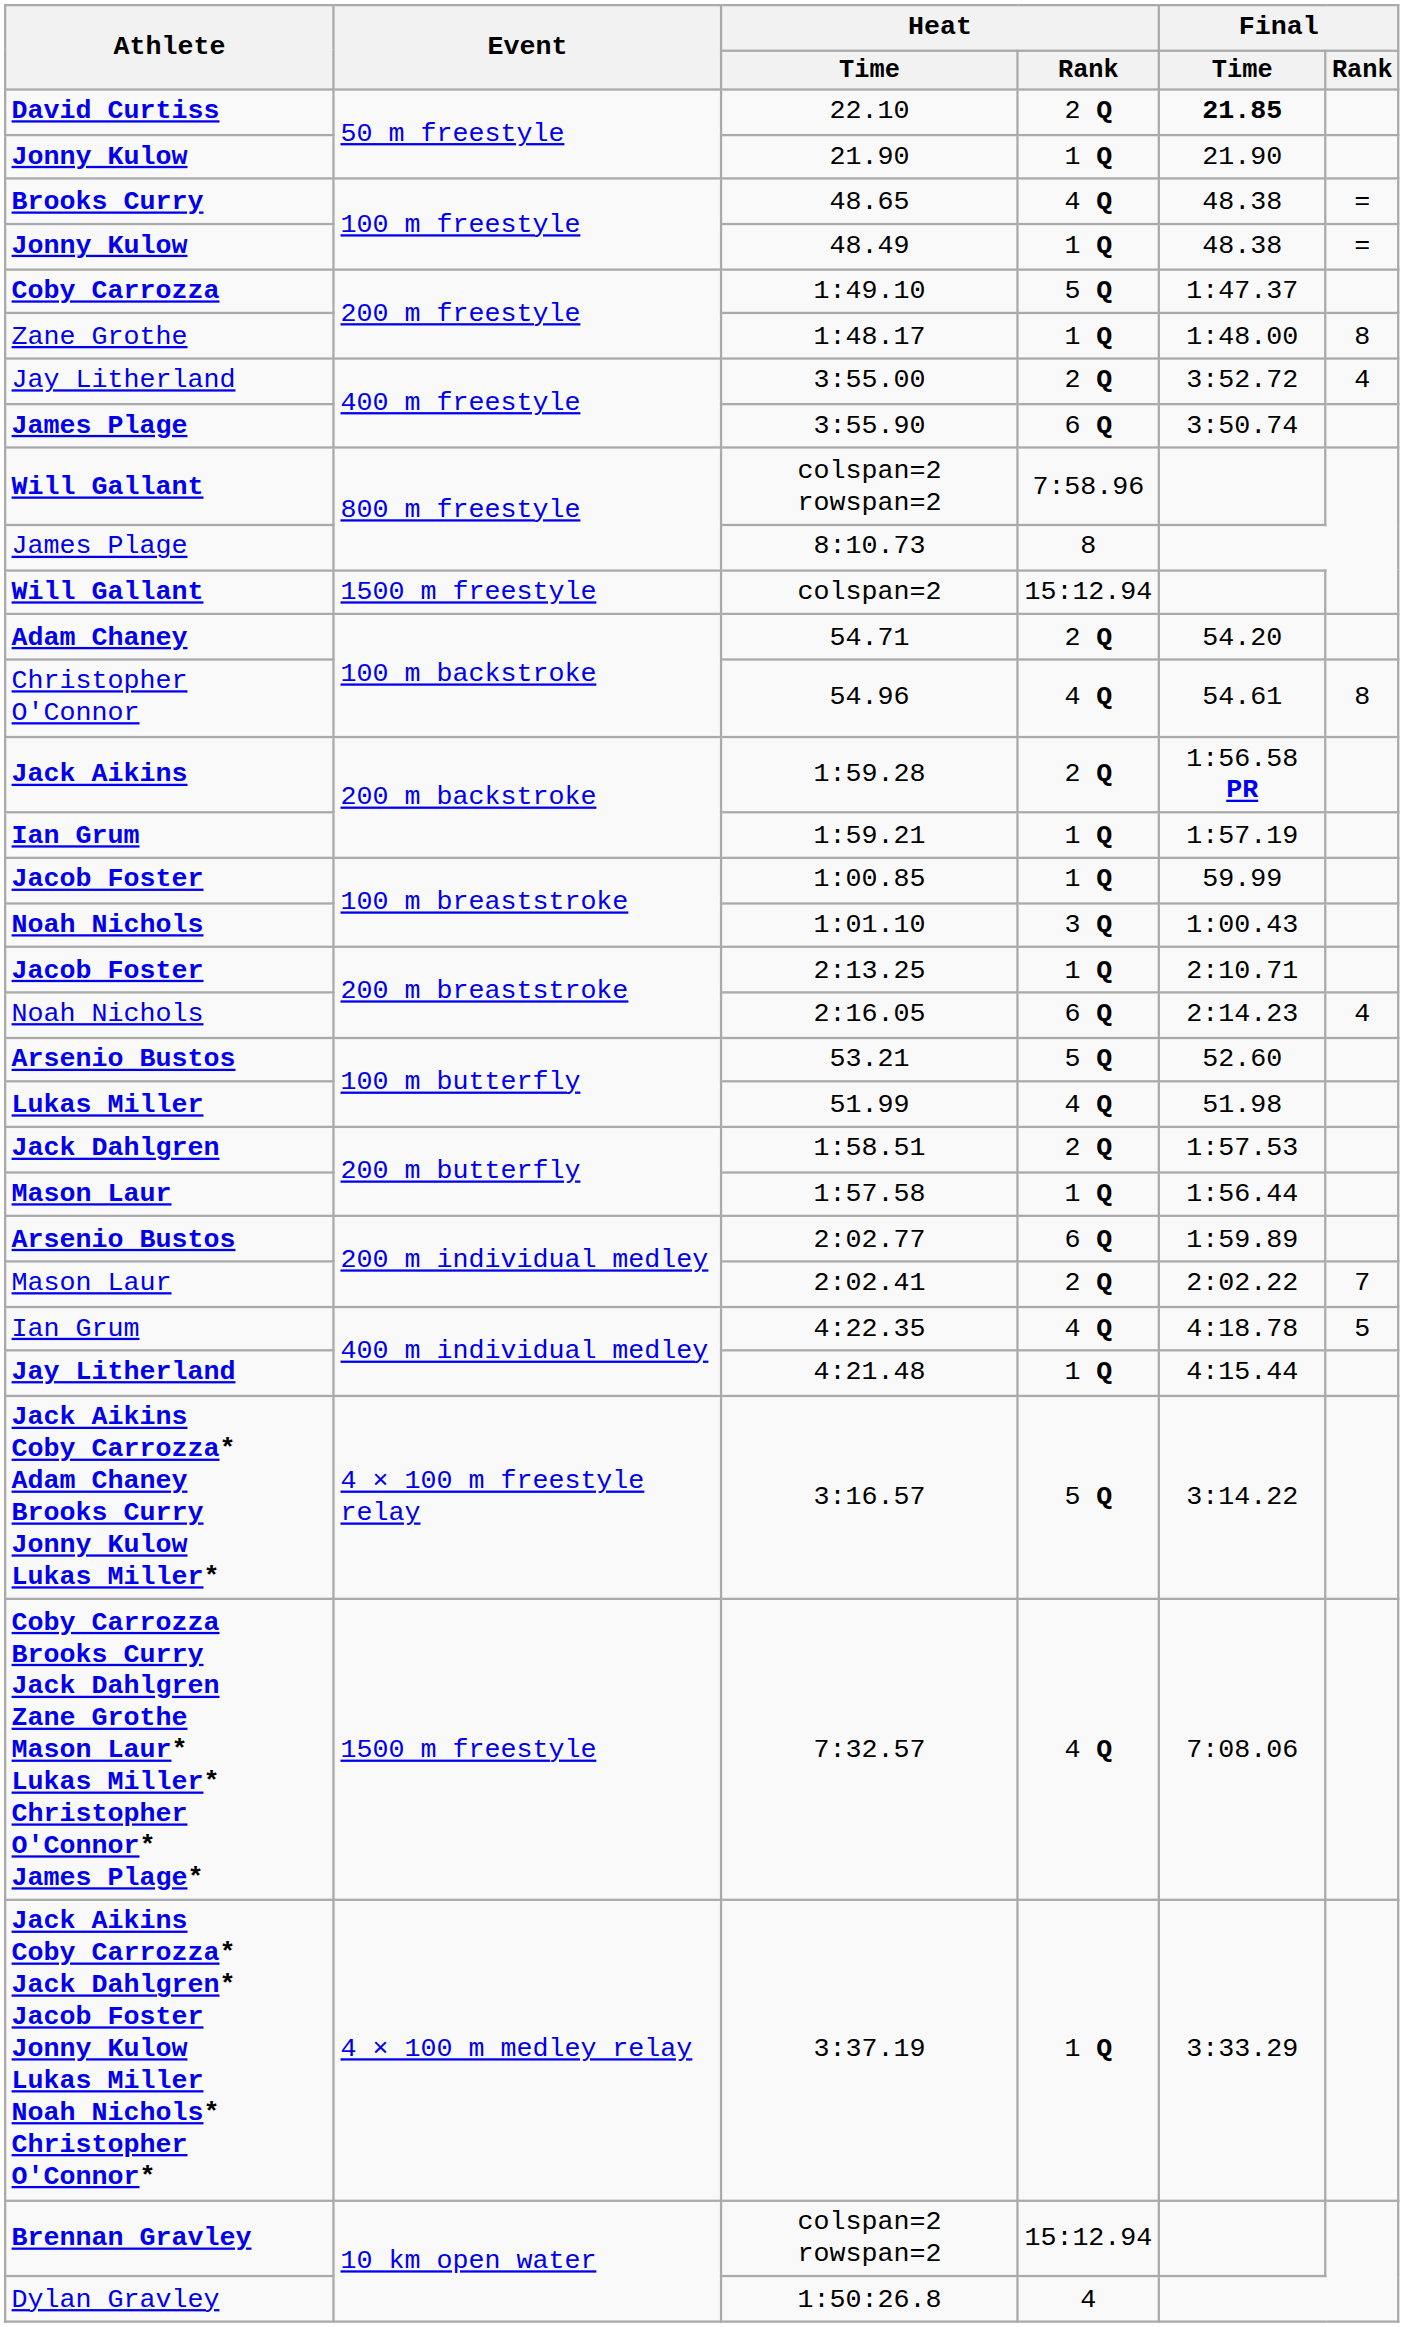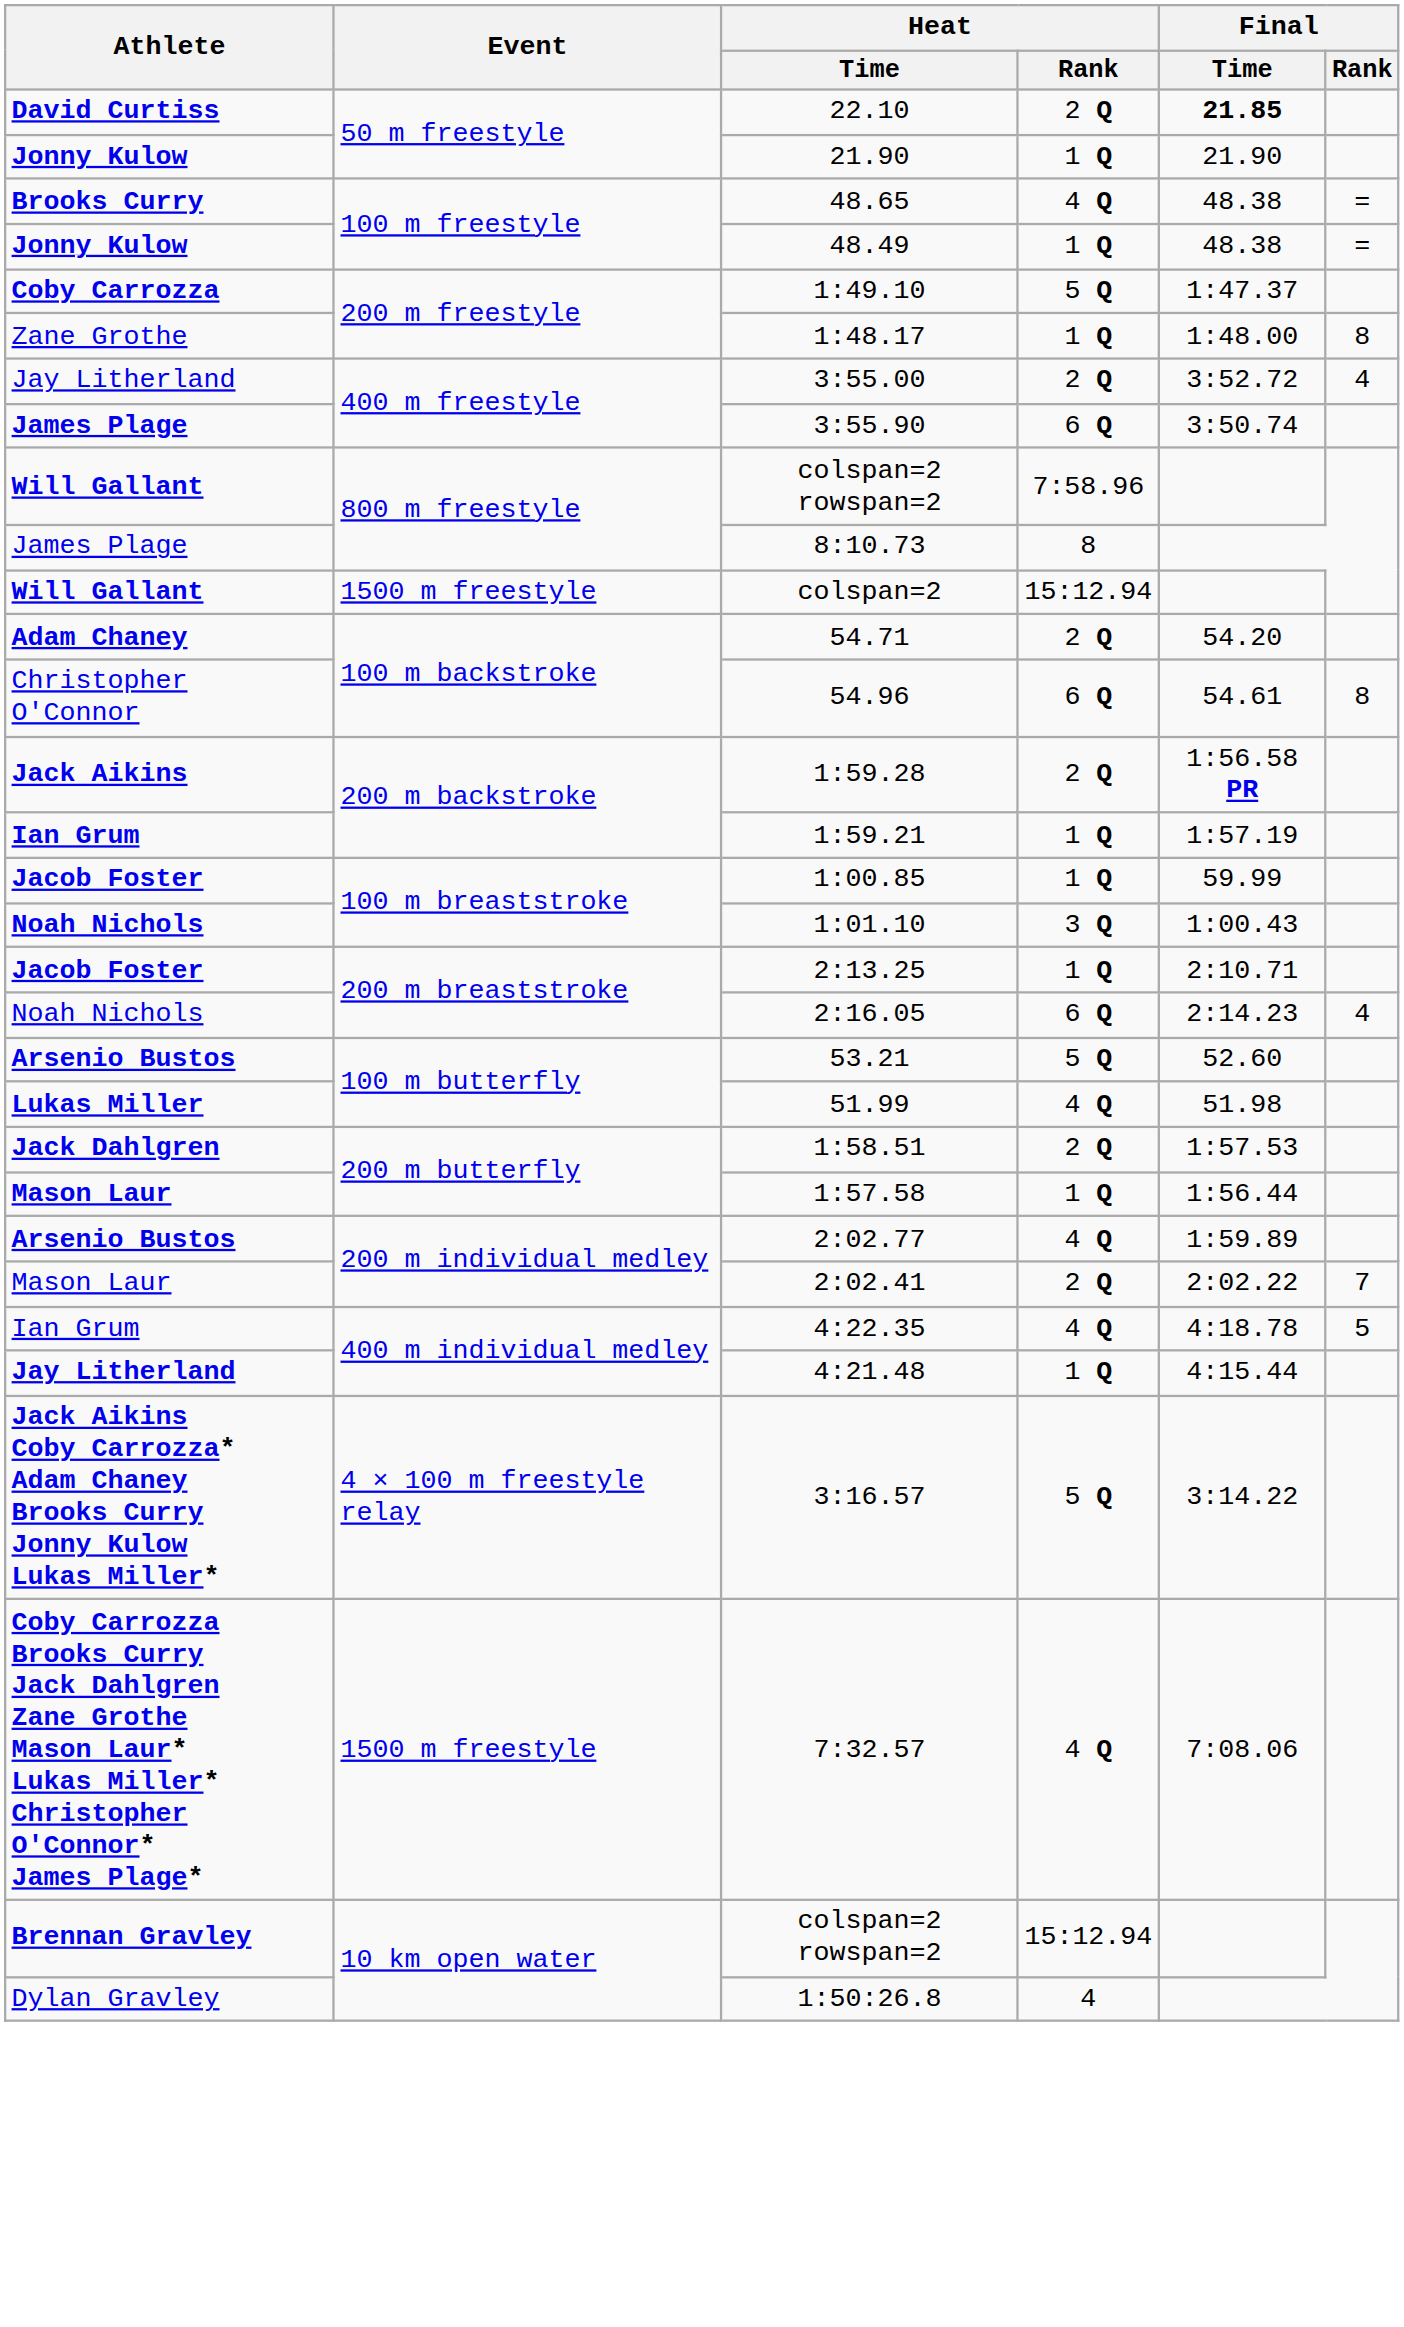(1088, 697) 4 Q -> (1088, 697) 6 Q
(1088, 1238) 6 Q -> (1088, 1238) 4 Q
- row: (124, 2050)
